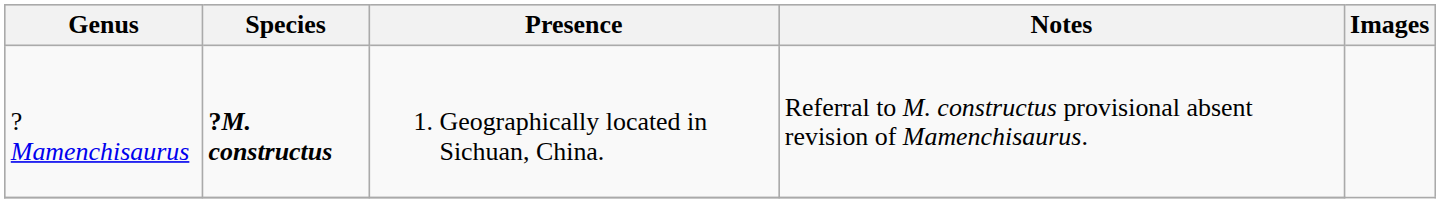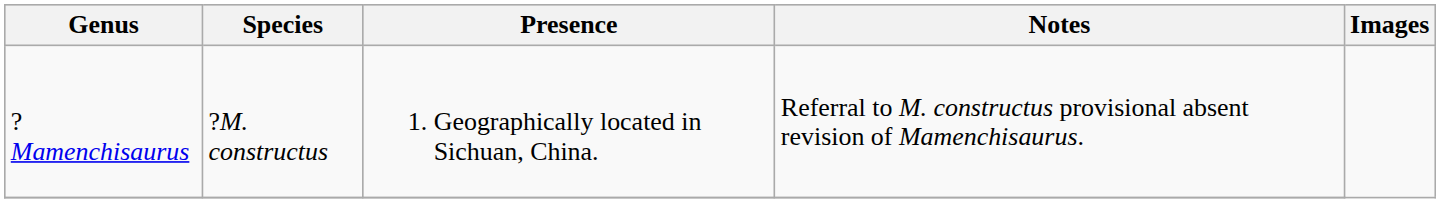(270, 135) bold -> (268, 135) normal
